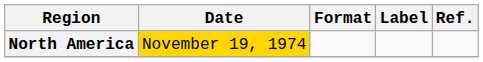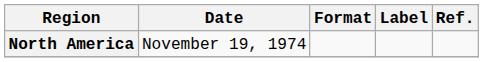(224, 44) gold background -> (224, 44) no background
